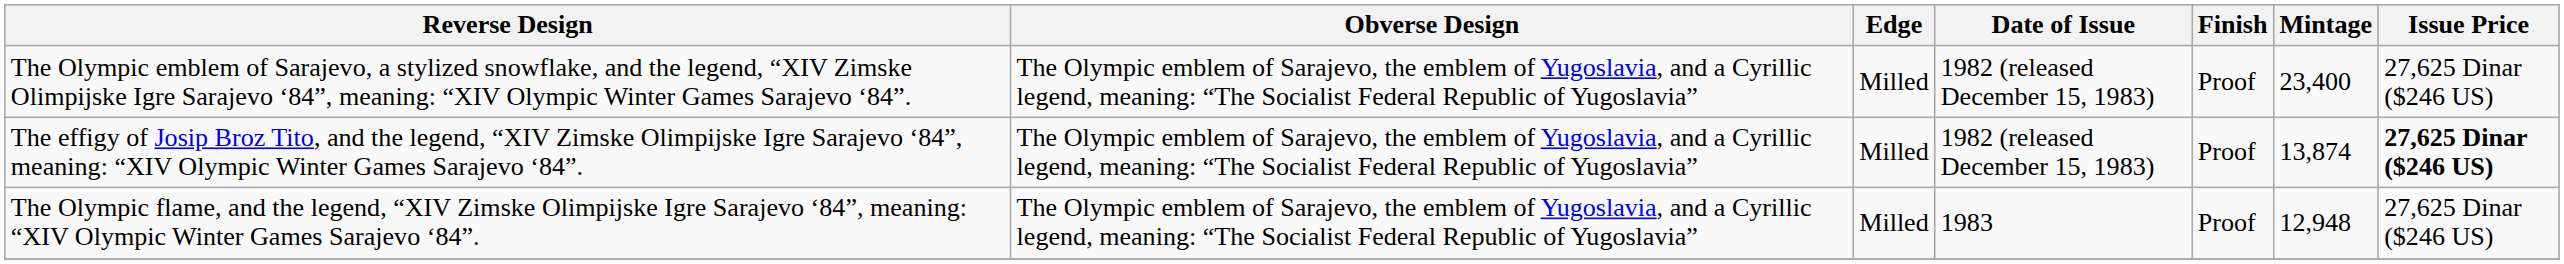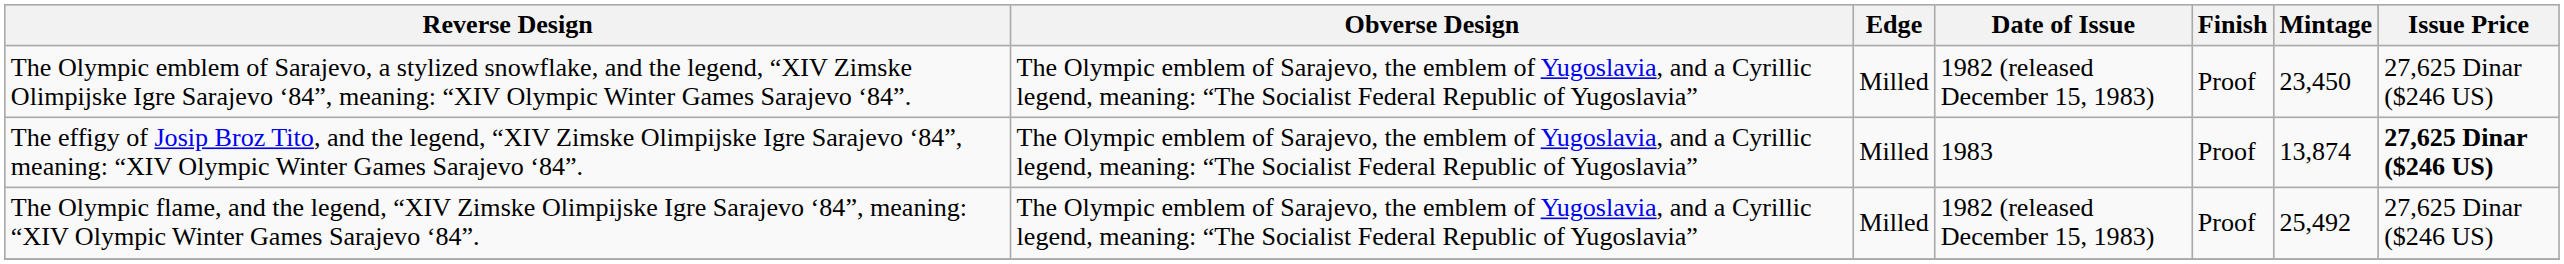(2315, 81) 23,400 -> (2315, 81) 23,450
(2048, 151) 1982 (released December 15, 1983) -> (1967, 151) 1983
(1967, 222) 1983 -> (2048, 222) 1982 (released December 15, 1983)
(2315, 222) 12,948 -> (2315, 222) 25,492
